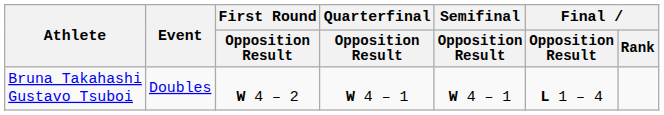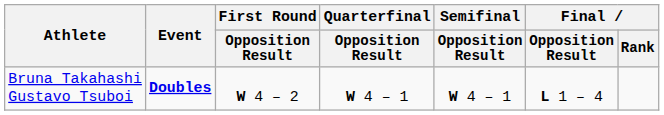(180, 88) normal -> (180, 88) bold
